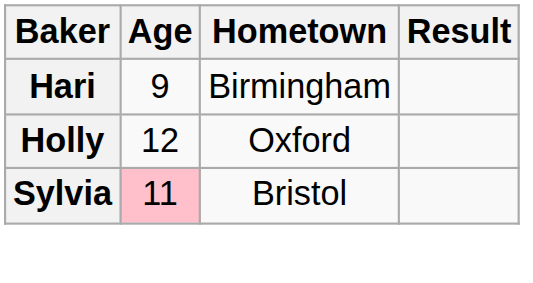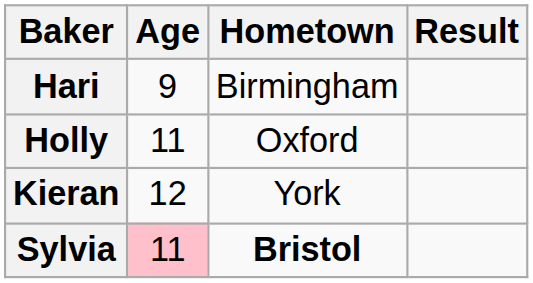(160, 140) 12 -> (168, 140) 11
+ row: (66, 194)
(300, 194) normal -> (307, 249) bold
